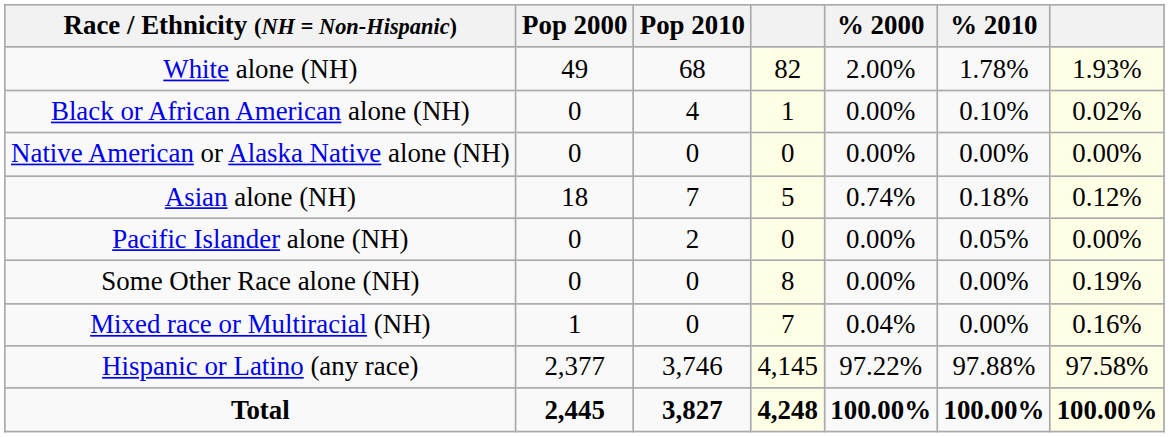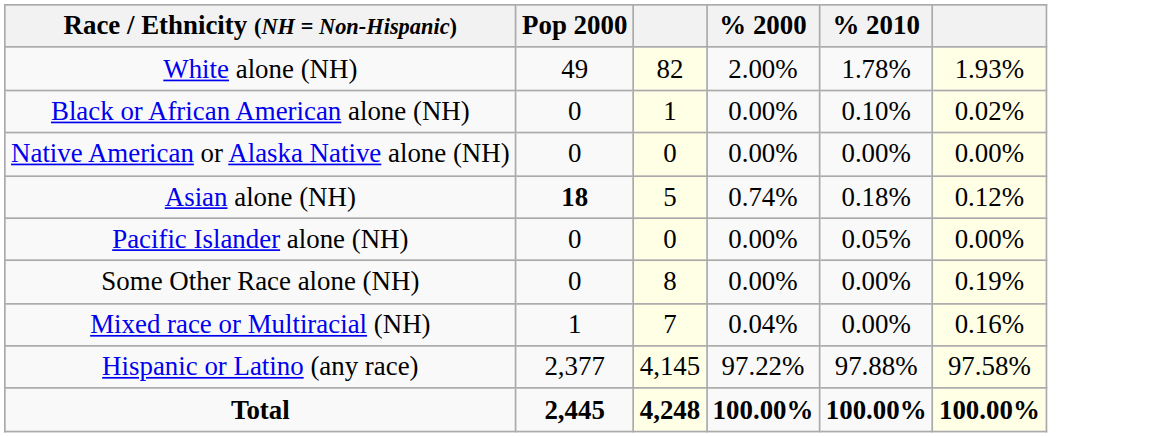- column: (692, 25)
(575, 196) normal -> (575, 196) bold
